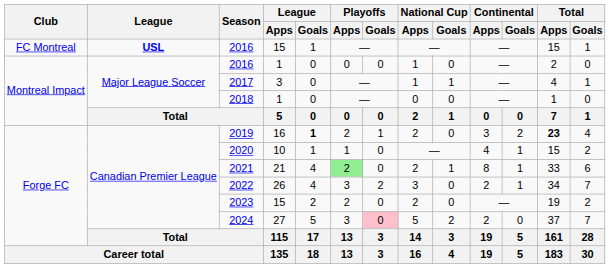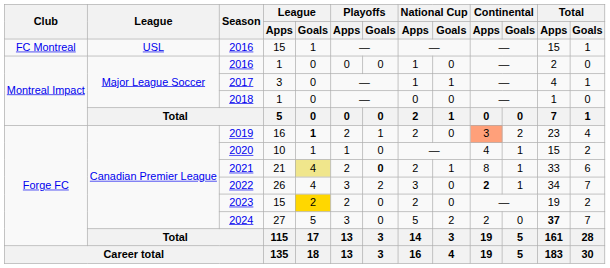(153, 47) bold -> (153, 47) normal
(486, 133) no background -> (486, 133) lightsalmon background
(554, 133) bold -> (554, 133) normal
(313, 168) no background -> (313, 168) khaki background
(347, 168) lightgreen background -> (347, 168) no background
(380, 168) normal -> (380, 168) bold
(486, 185) normal -> (486, 185) bold
(313, 202) no background -> (313, 202) gold background
(380, 220) pink background -> (380, 220) no background
(554, 220) normal -> (554, 220) bold
